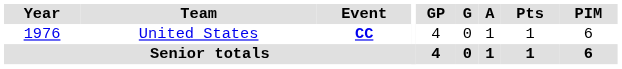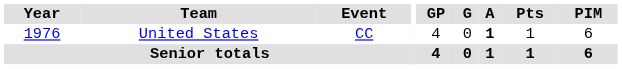(364, 34) bold -> (364, 34) normal
(490, 34) normal -> (490, 34) bold
